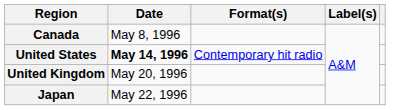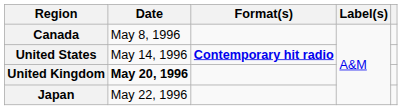(149, 54) bold -> (149, 54) normal
(258, 54) normal -> (264, 54) bold
(149, 74) normal -> (149, 74) bold
